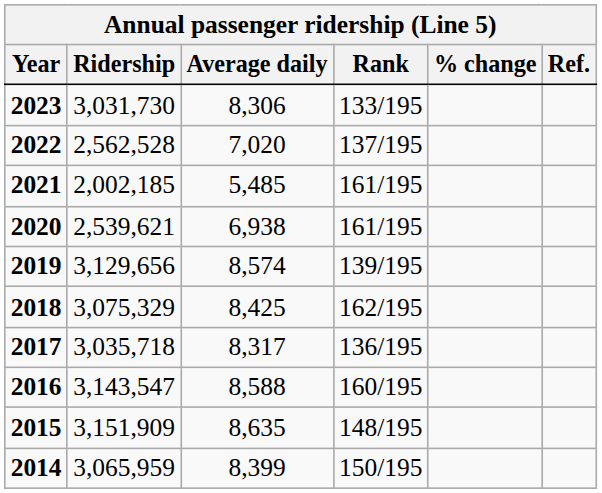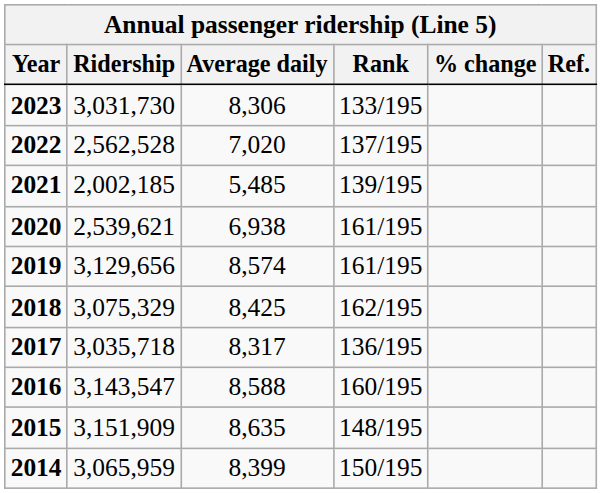(381, 185) 161/195 -> (381, 185) 139/195
(381, 266) 139/195 -> (381, 266) 161/195
